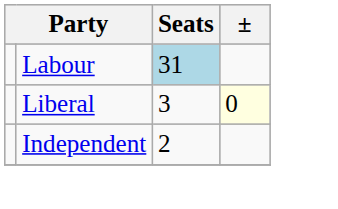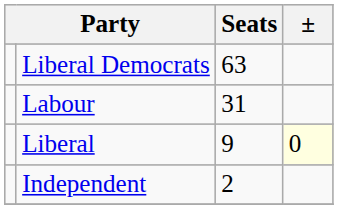+ row: (116, 64)
(170, 64) lightblue background -> (234, 104) no background
(164, 104) 3 -> (228, 143) 9
